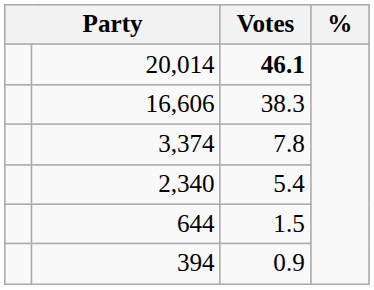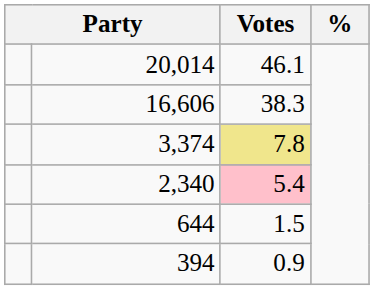(283, 64) bold -> (283, 64) normal
(289, 143) no background -> (289, 143) khaki background
(289, 183) no background -> (289, 183) pink background
